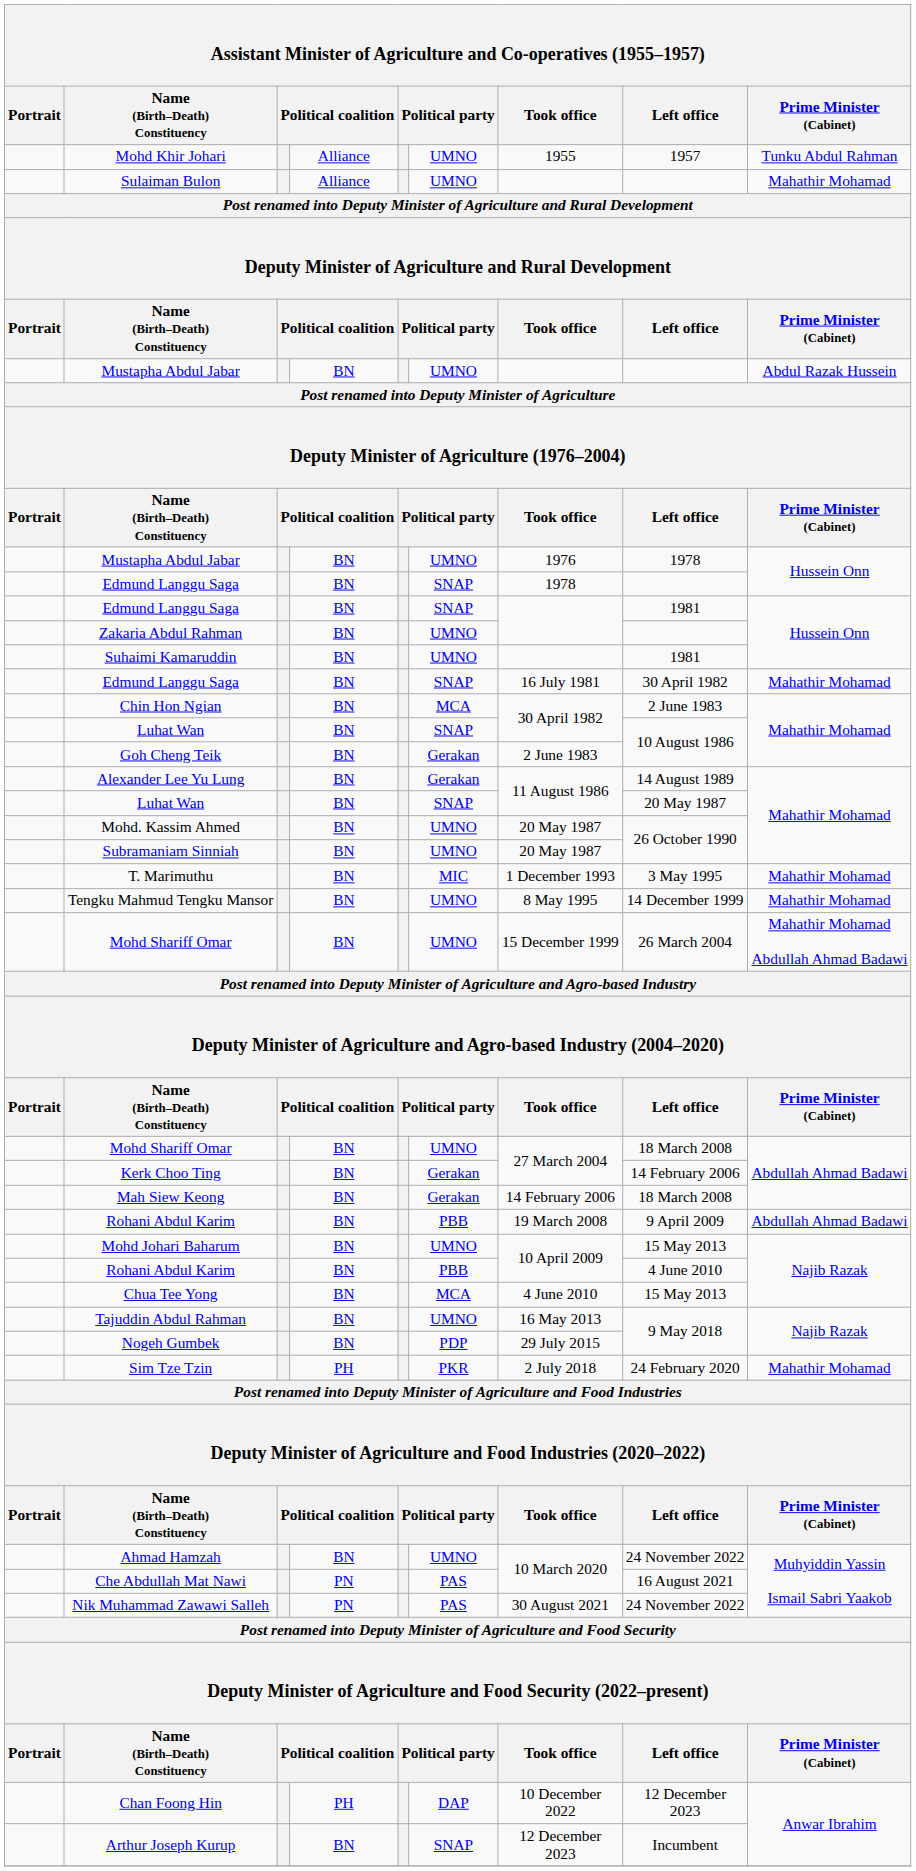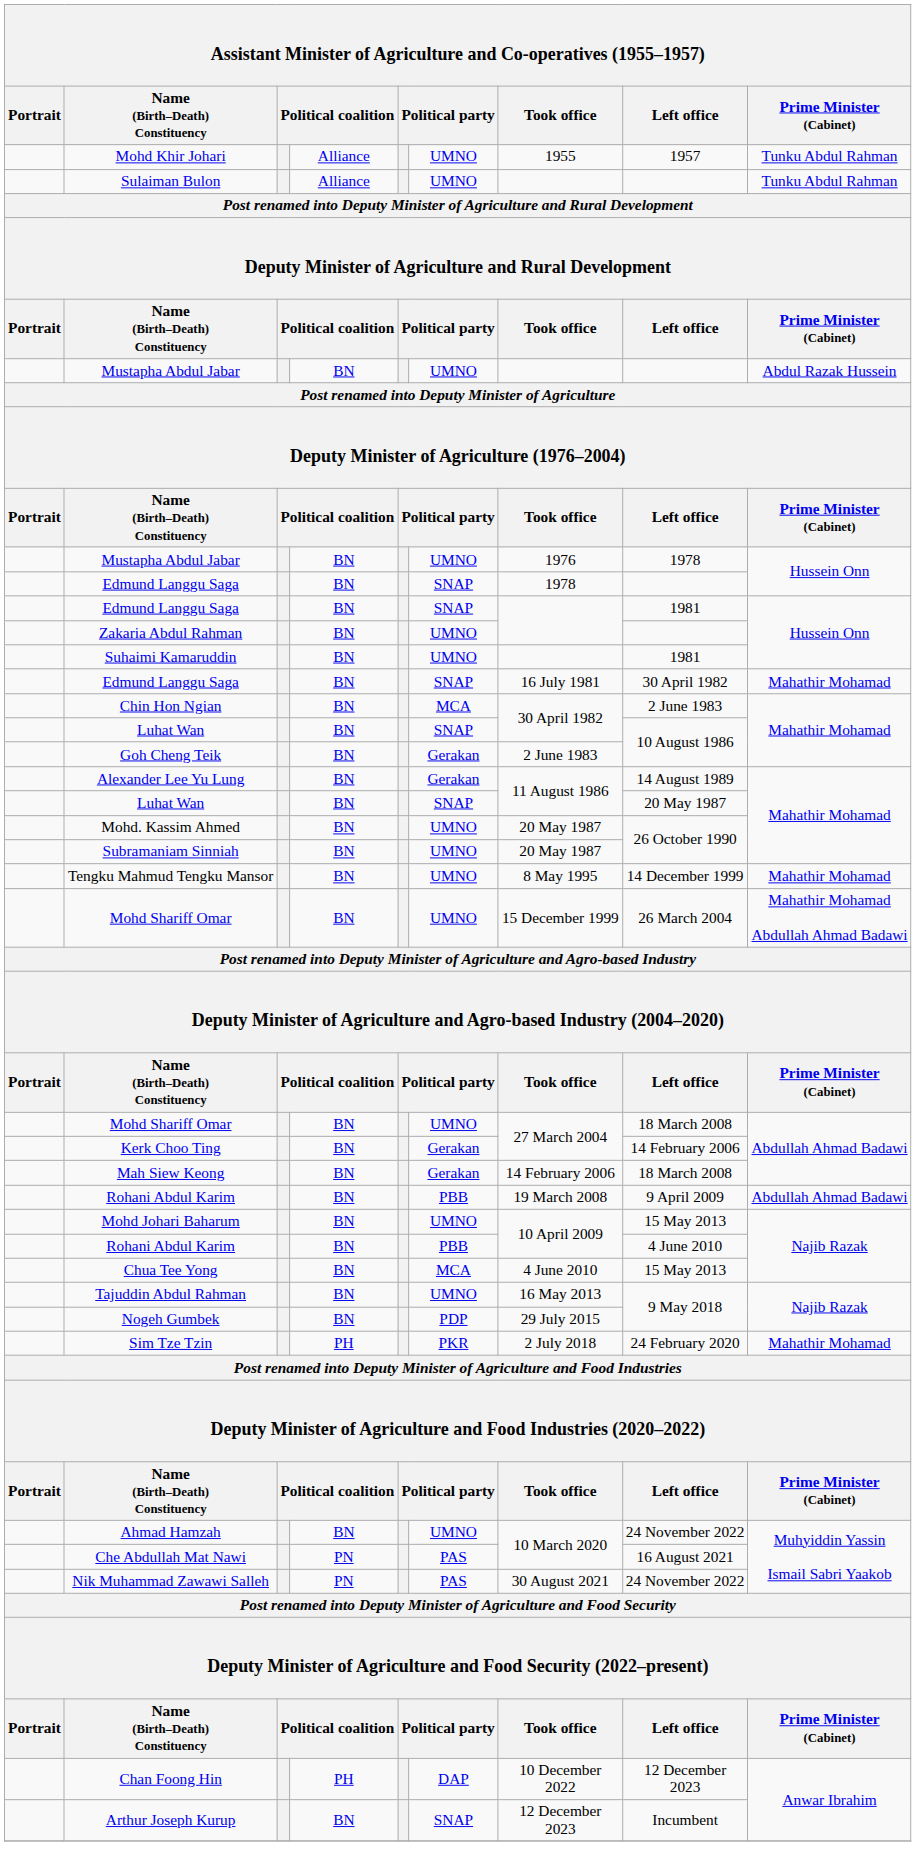(830, 181) Mahathir Mohamad -> (830, 181) Tunku Abdul Rahman
- row: (171, 876)
